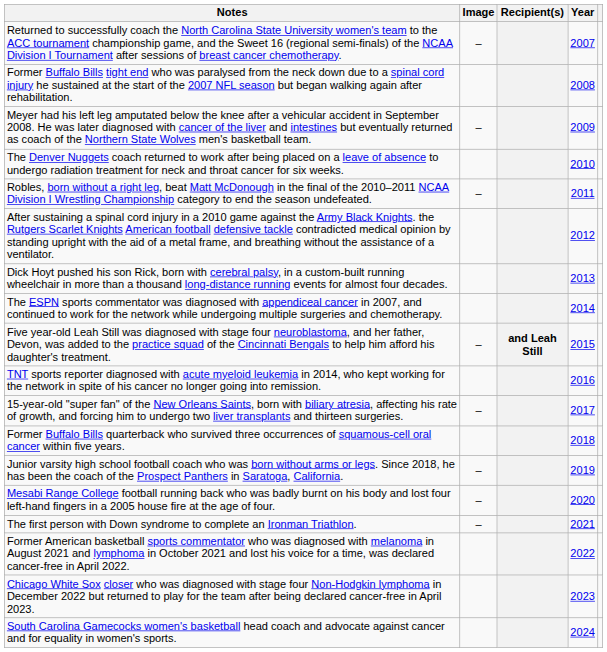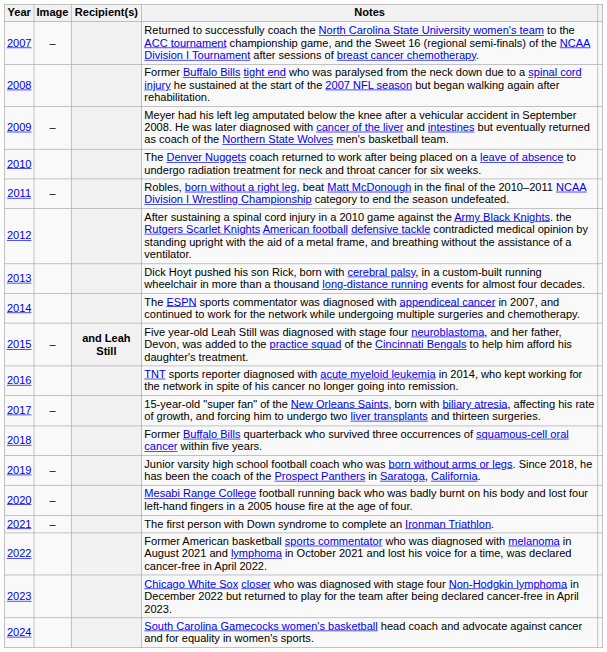columns swapped: (583, 13) <-> (232, 13)
